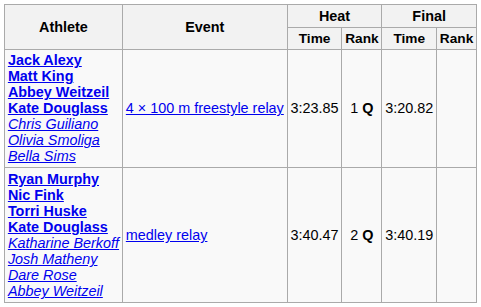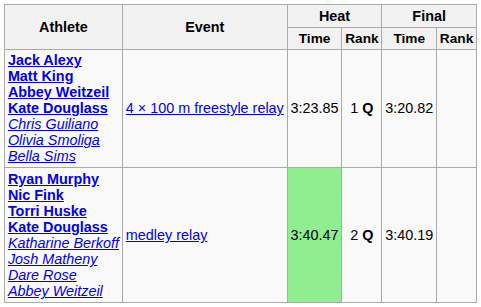(315, 235) no background -> (315, 235) lightgreen background
